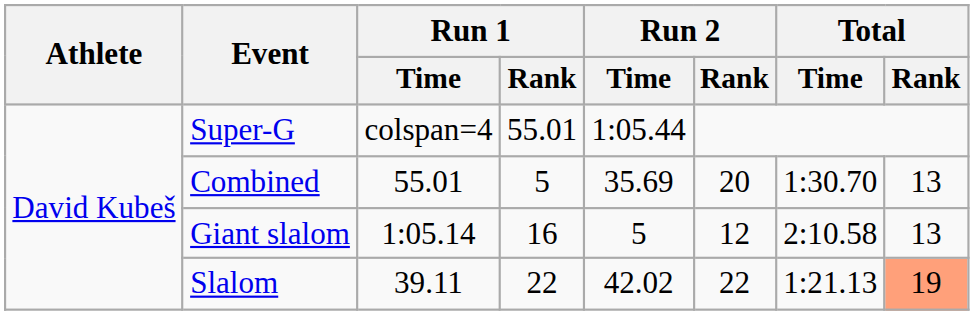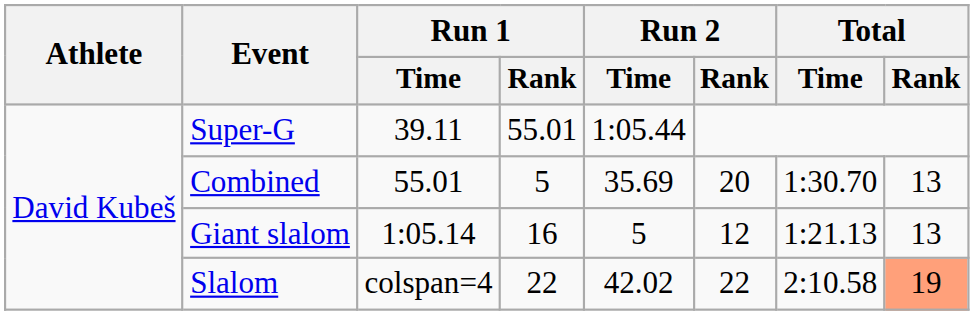(428, 130) colspan=4 -> (428, 130) 39.11
(830, 232) 2:10.58 -> (830, 232) 1:21.13
(428, 284) 39.11 -> (428, 284) colspan=4
(830, 284) 1:21.13 -> (830, 284) 2:10.58
